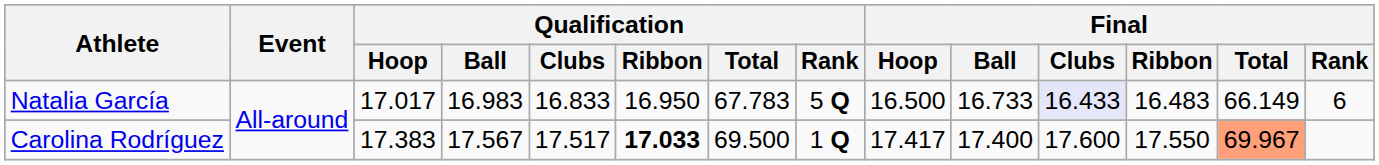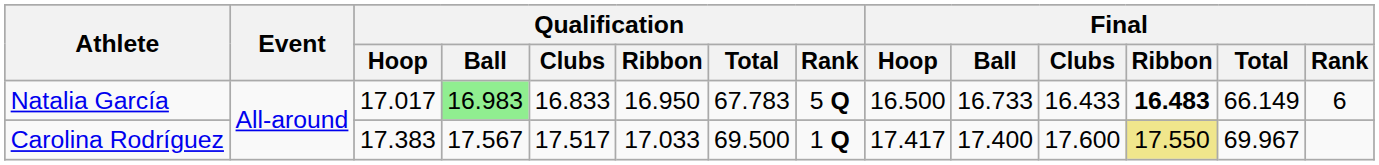(485, 101) no background -> (485, 101) lightgreen background
(1082, 101) lavender background -> (1082, 101) no background
(1172, 101) normal -> (1172, 101) bold
(662, 140) bold -> (662, 140) normal
(1172, 140) no background -> (1172, 140) khaki background
(1262, 140) lightsalmon background -> (1262, 140) no background
